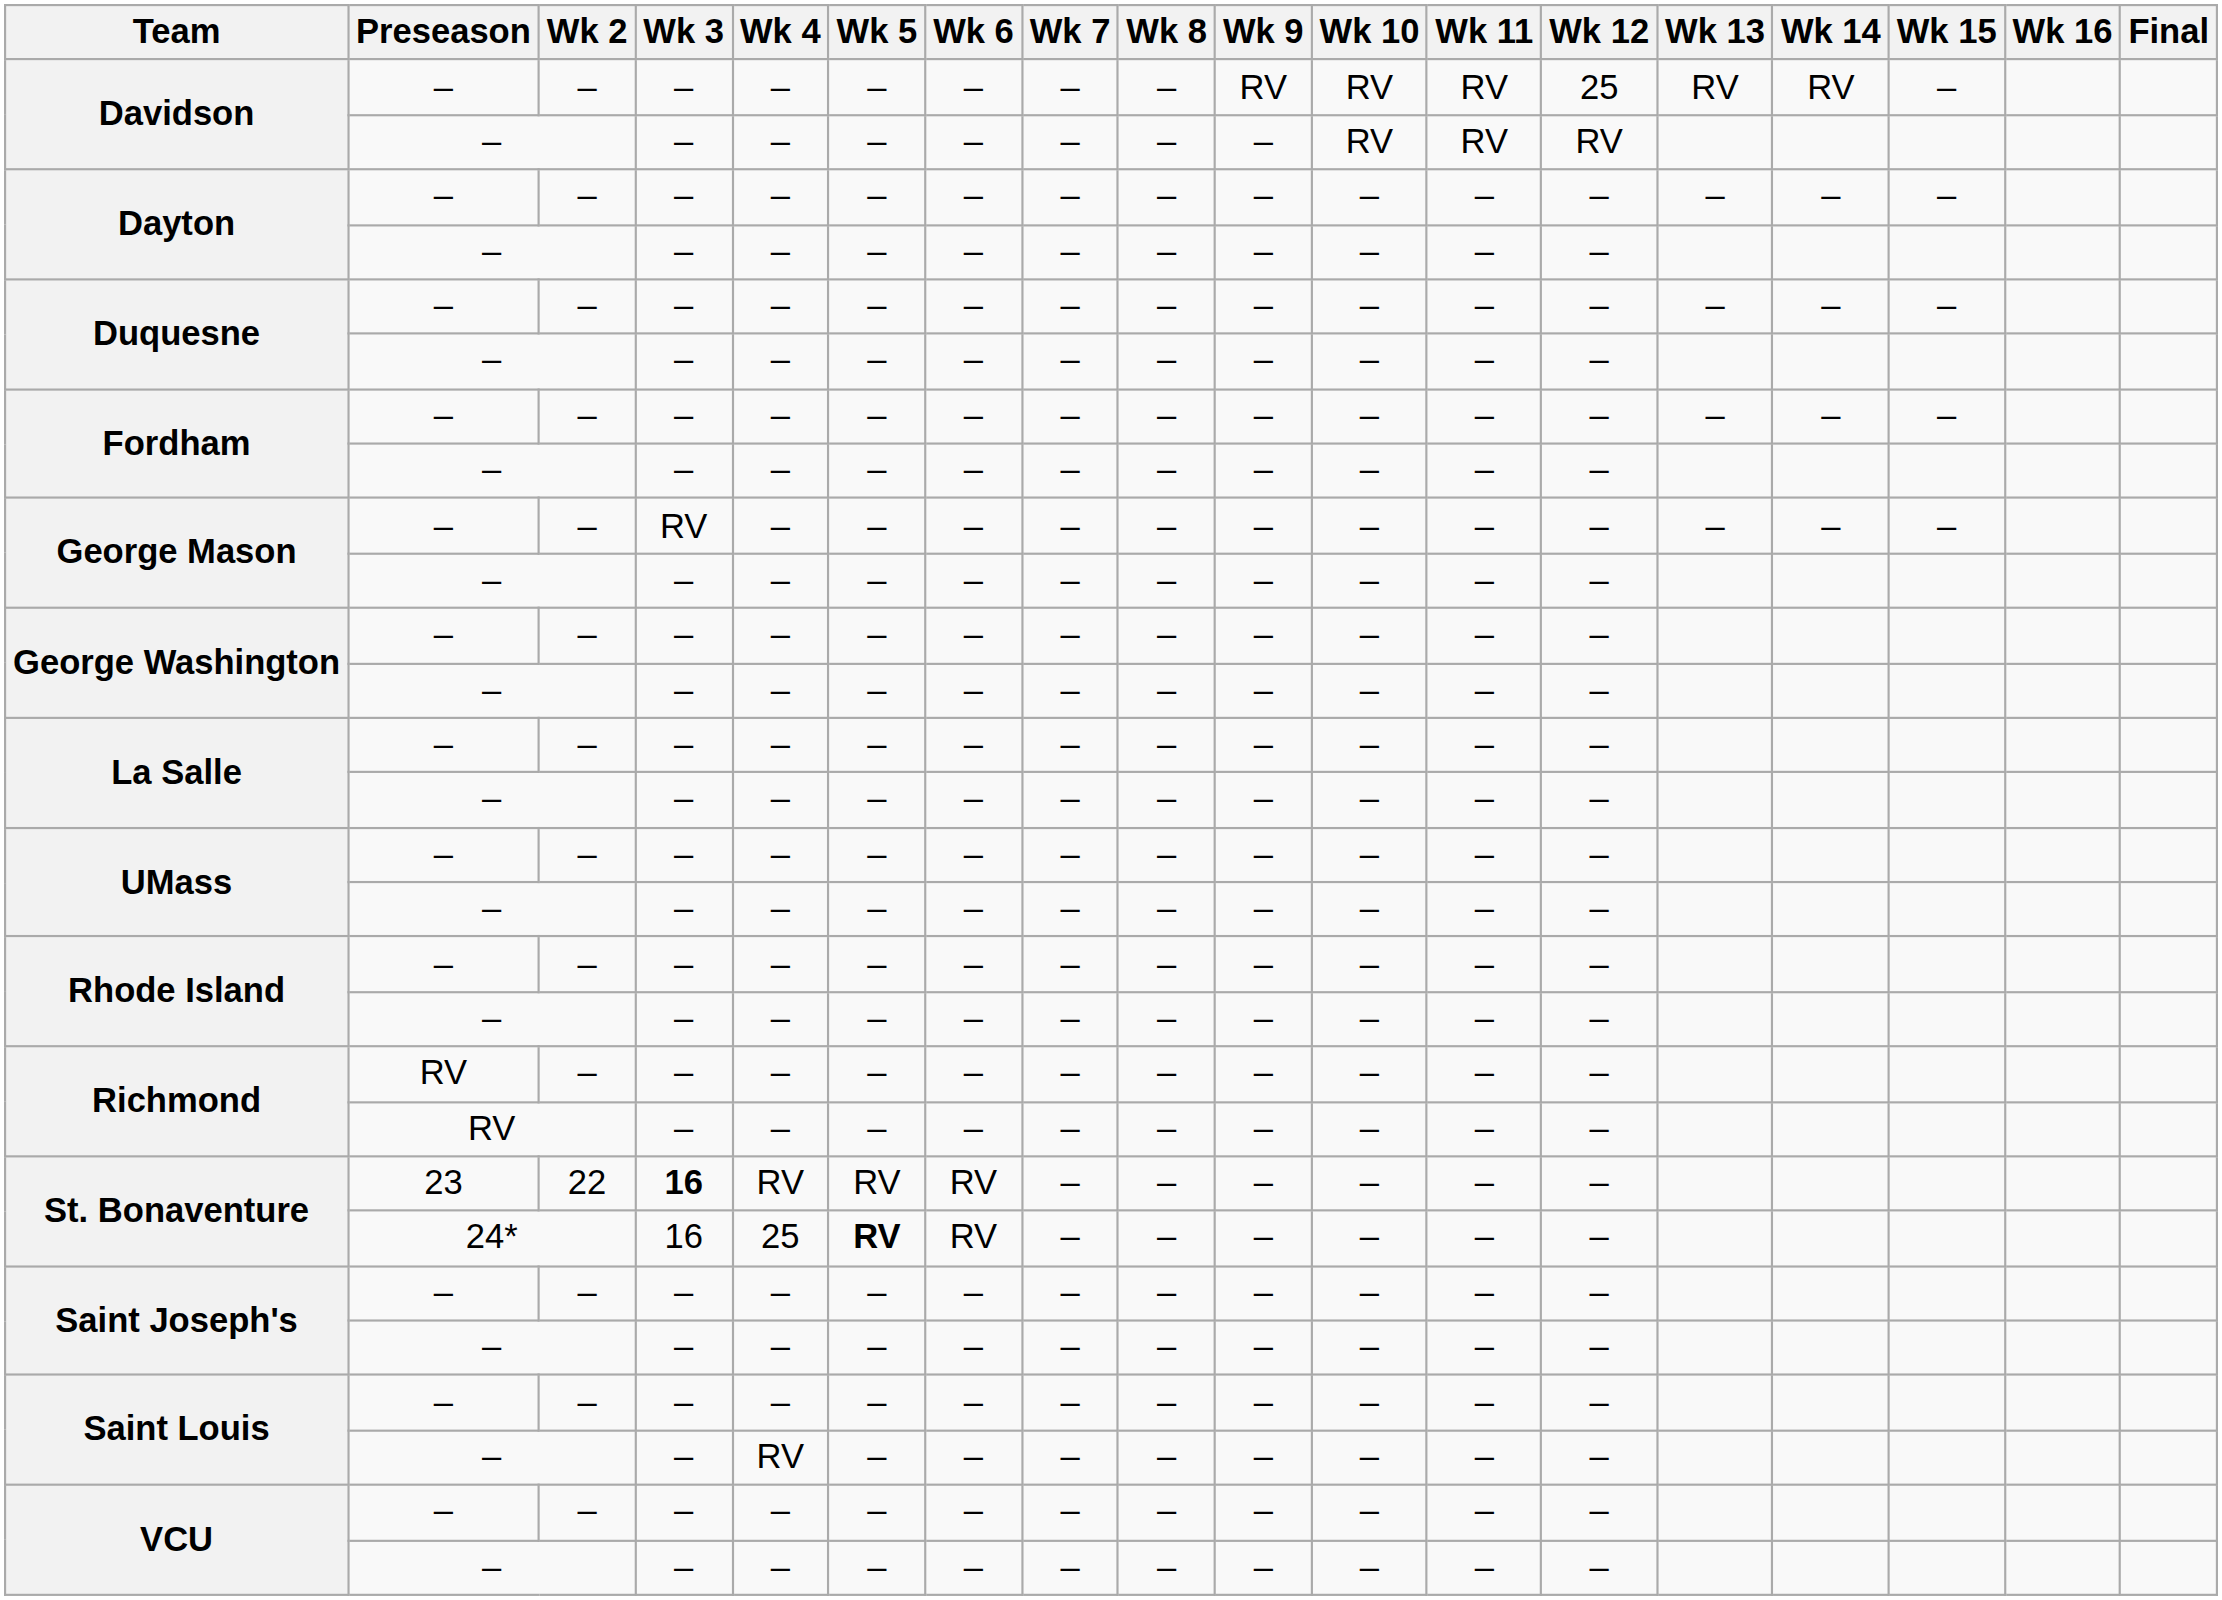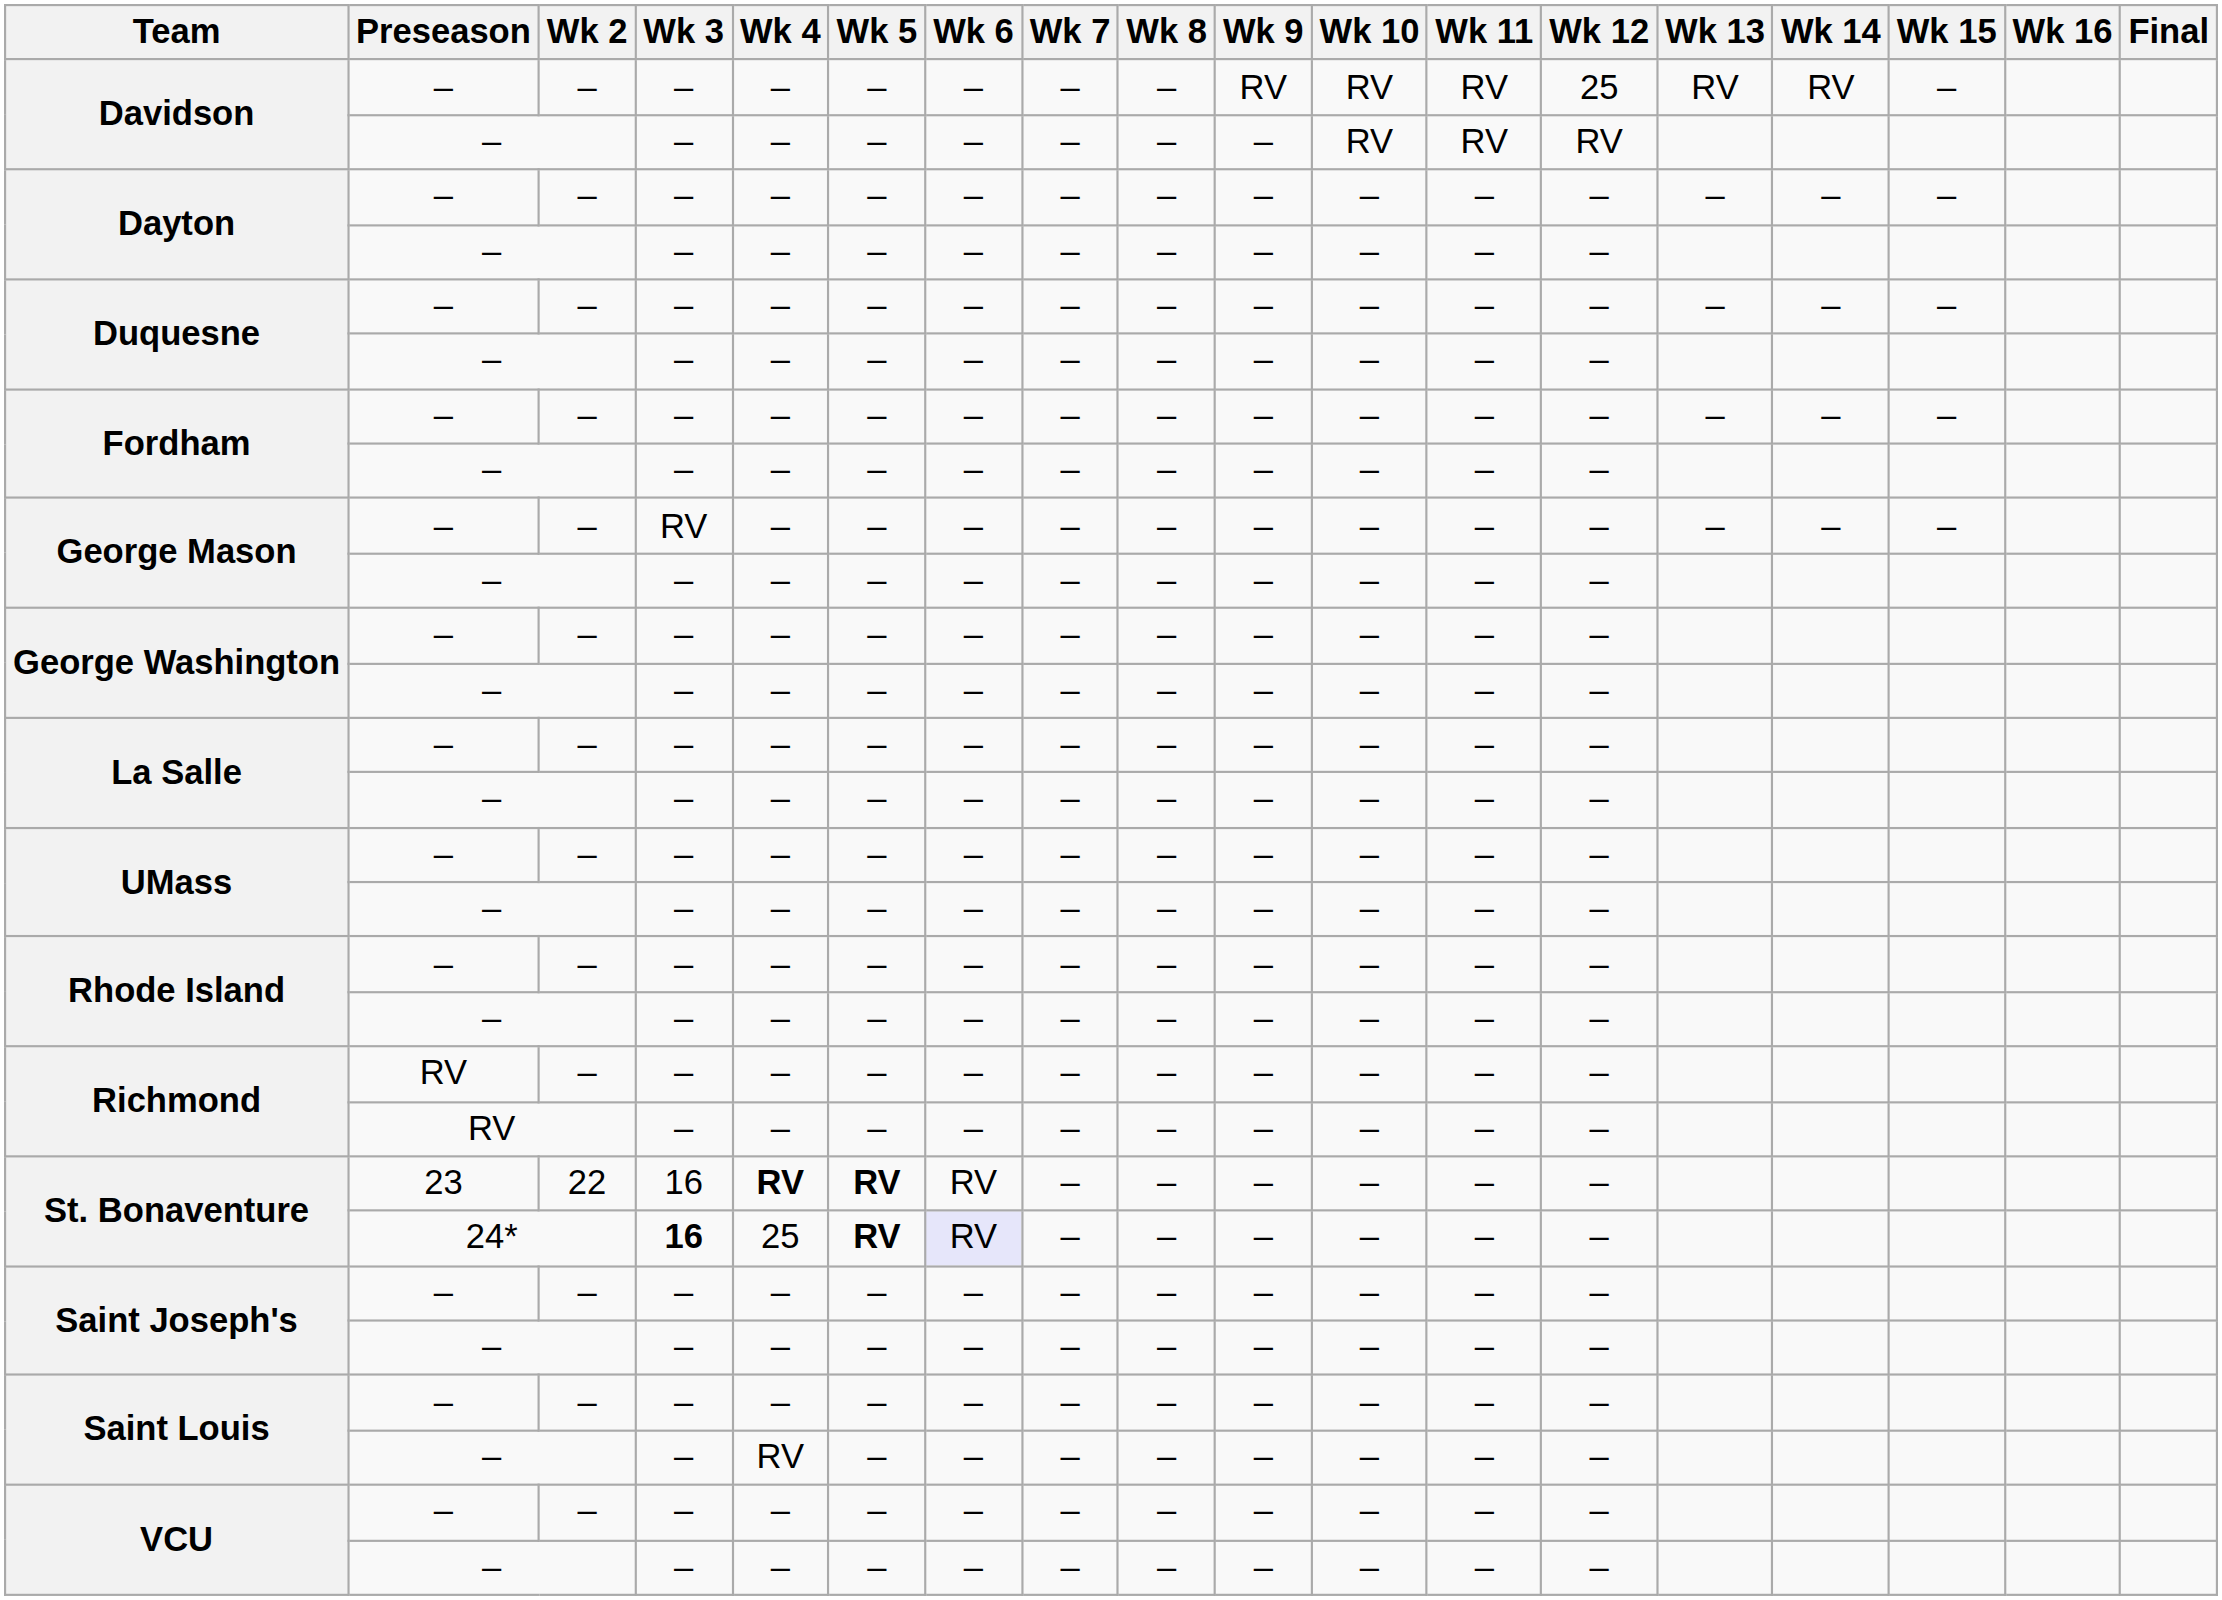(684, 1182) bold -> (684, 1182) normal
(780, 1182) normal -> (780, 1182) bold
(877, 1182) normal -> (877, 1182) bold
(684, 1237) normal -> (684, 1237) bold
(973, 1237) no background -> (973, 1237) lavender background
